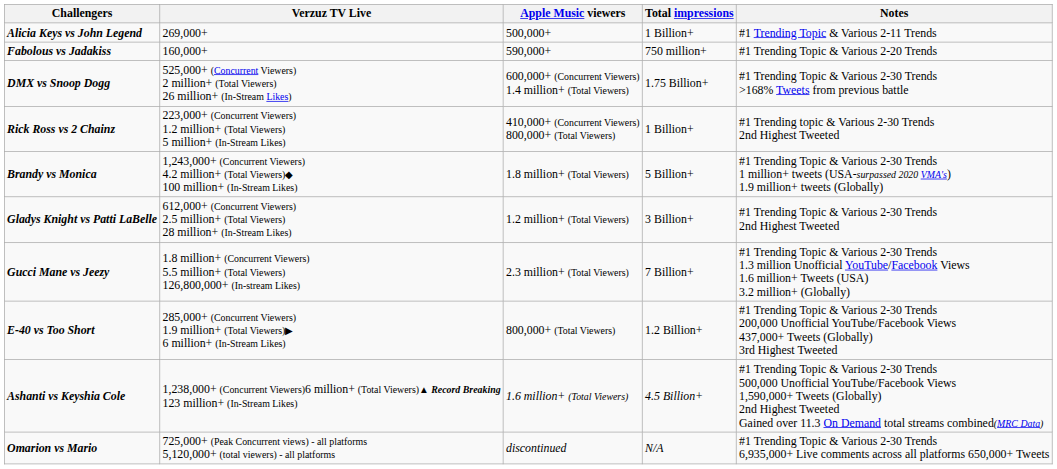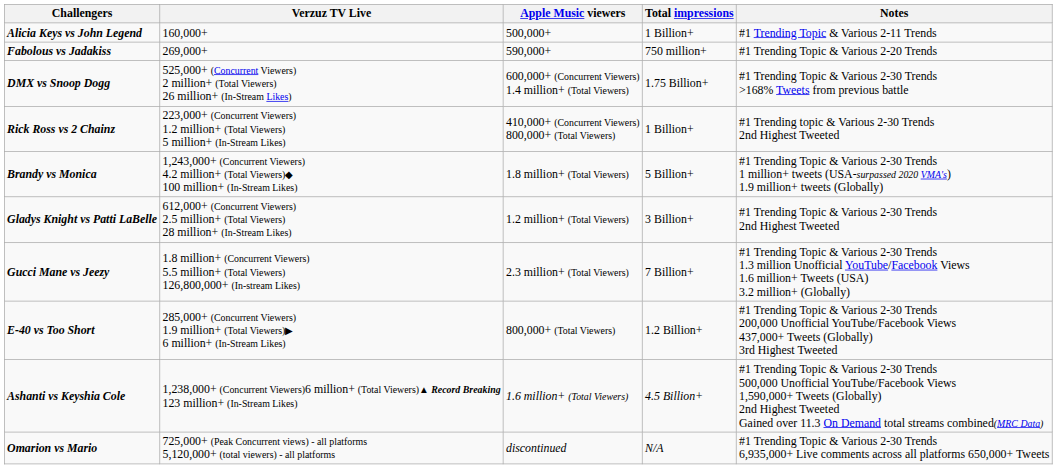(185, 32) 269,000+ -> (185, 32) 160,000+
(185, 51) 160,000+ -> (185, 51) 269,000+
